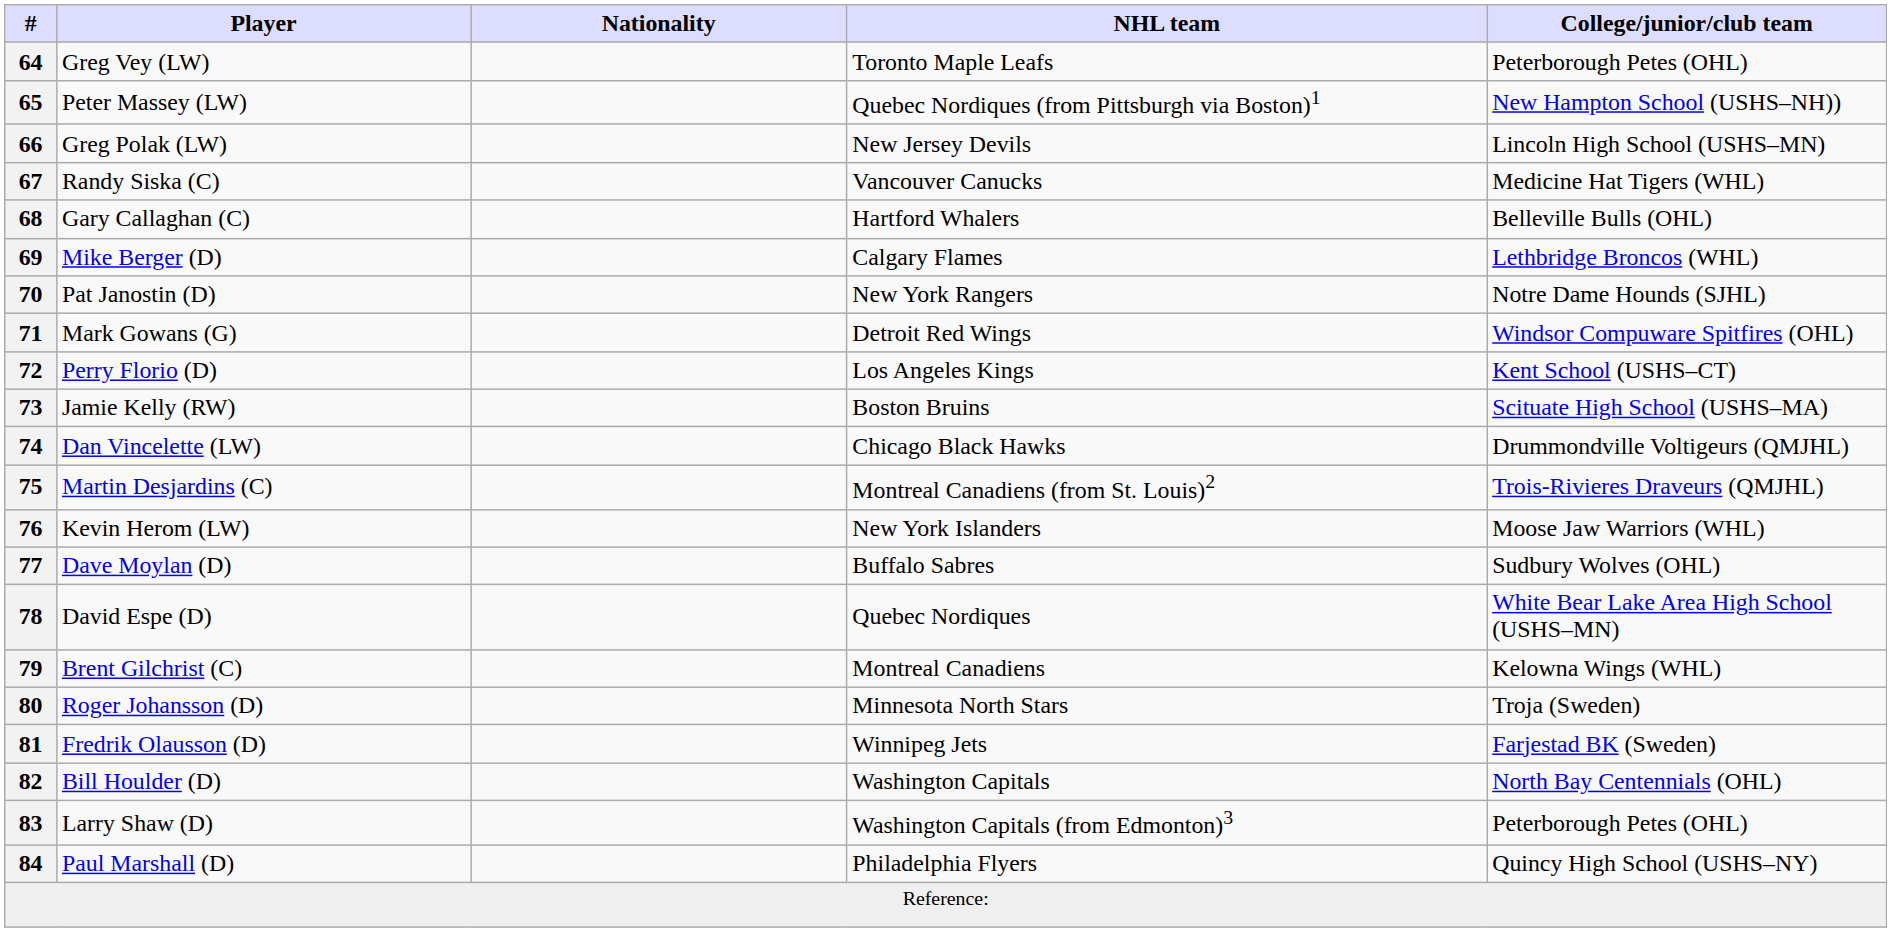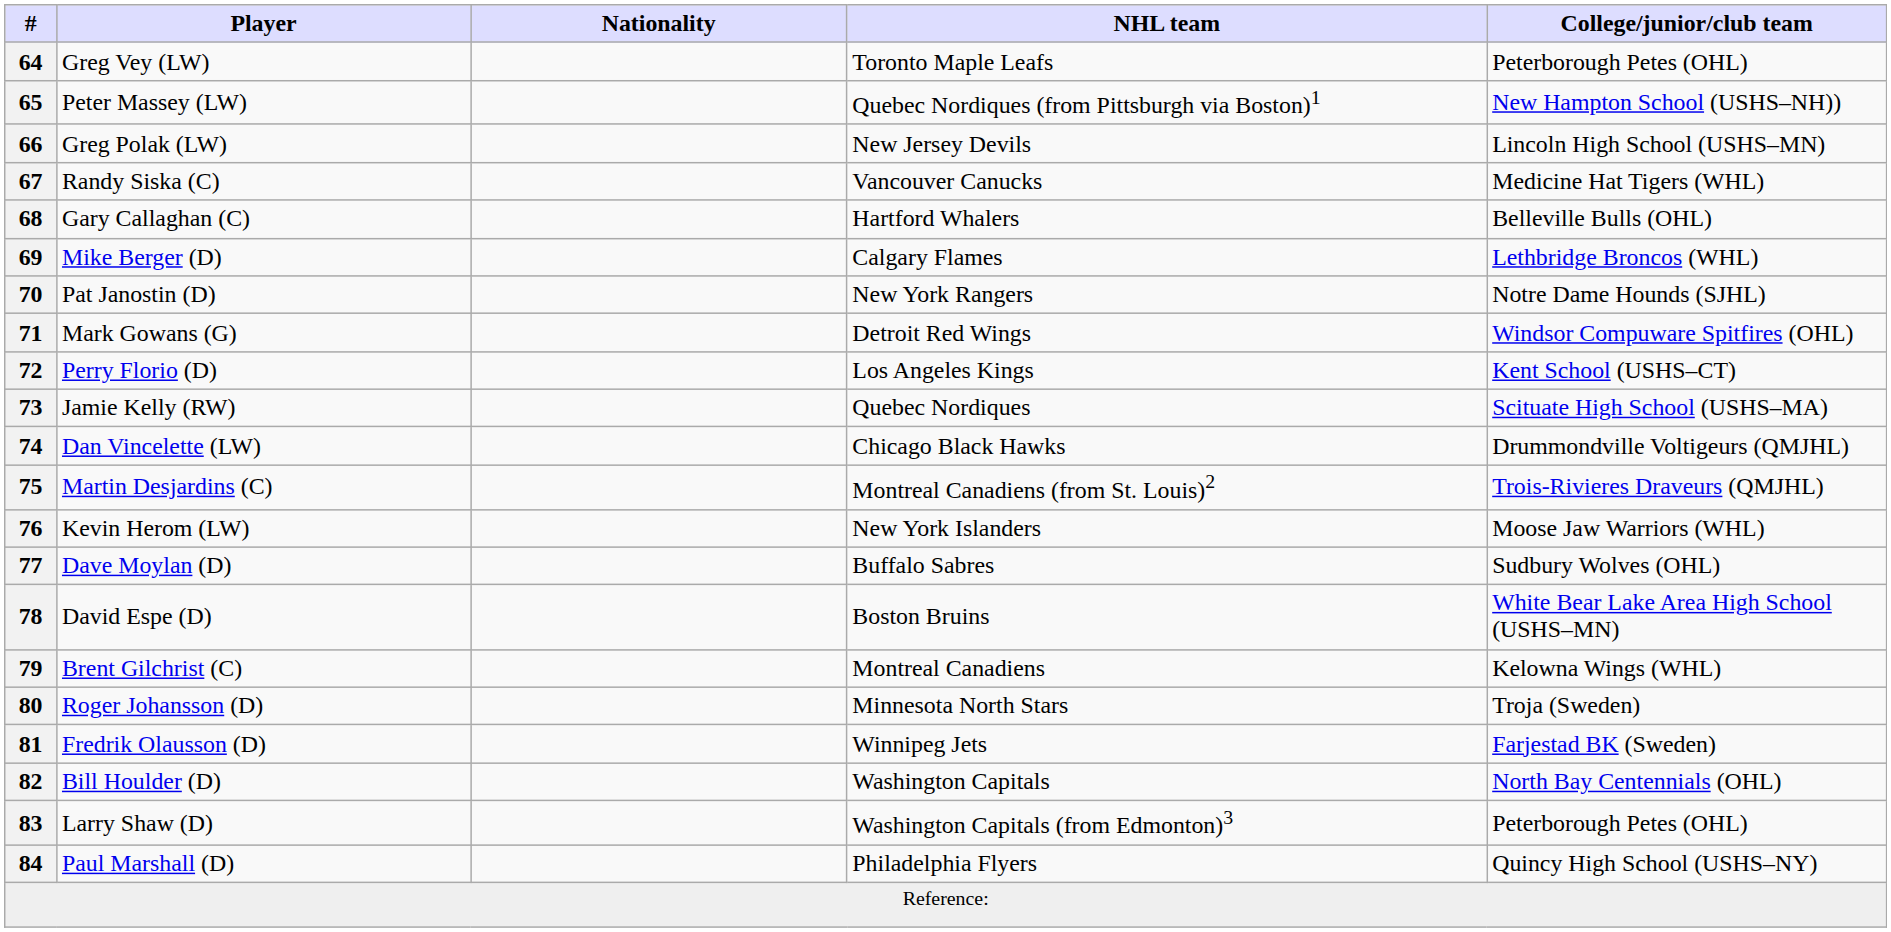(921, 407) Boston Bruins -> (941, 407) Quebec Nordiques
(941, 616) Quebec Nordiques -> (921, 616) Boston Bruins
